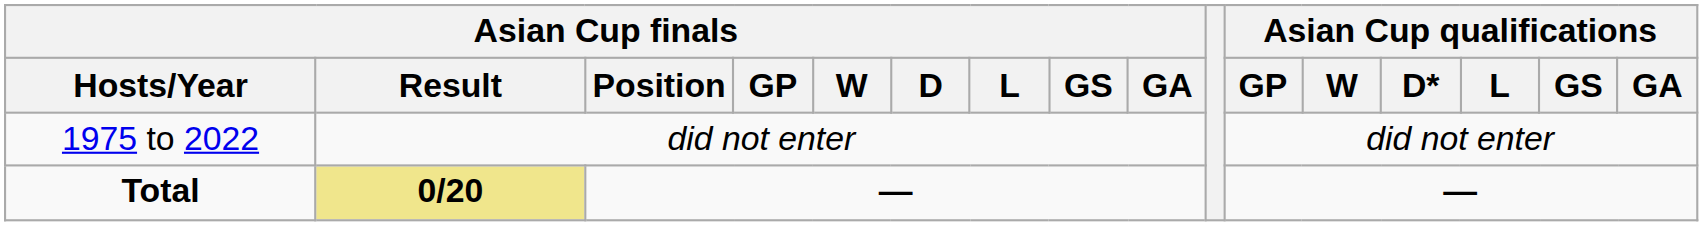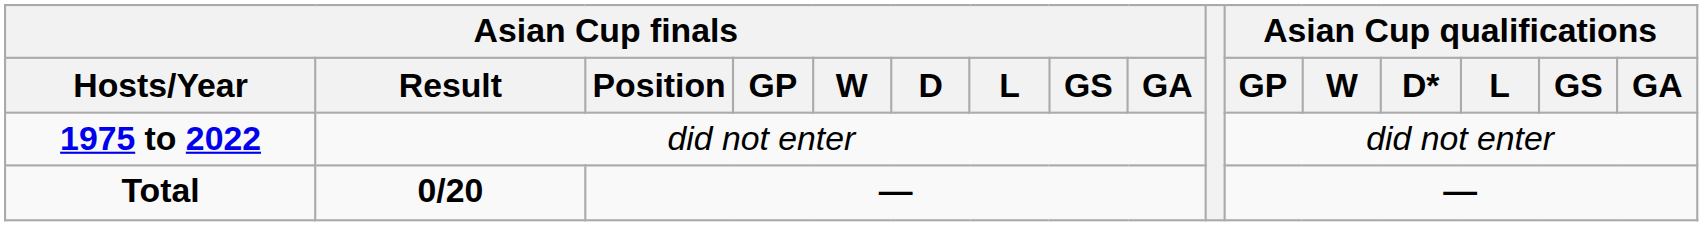(161, 138) normal -> (161, 138) bold
(450, 191) khaki background -> (450, 191) no background
